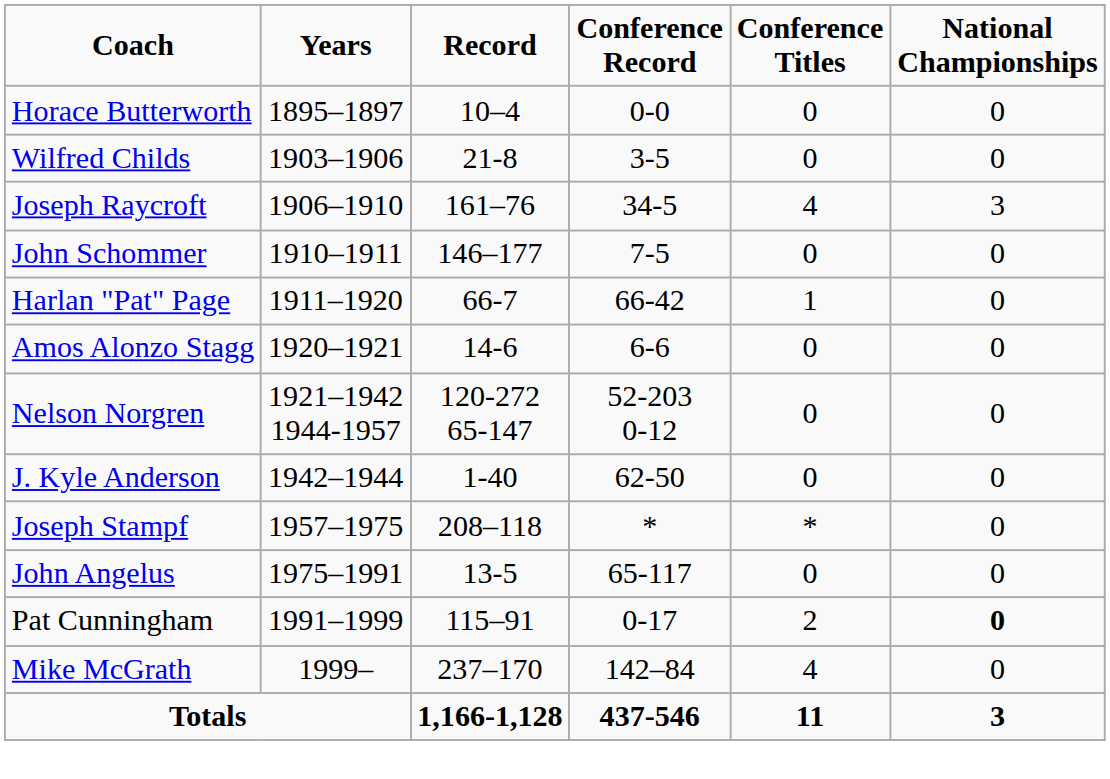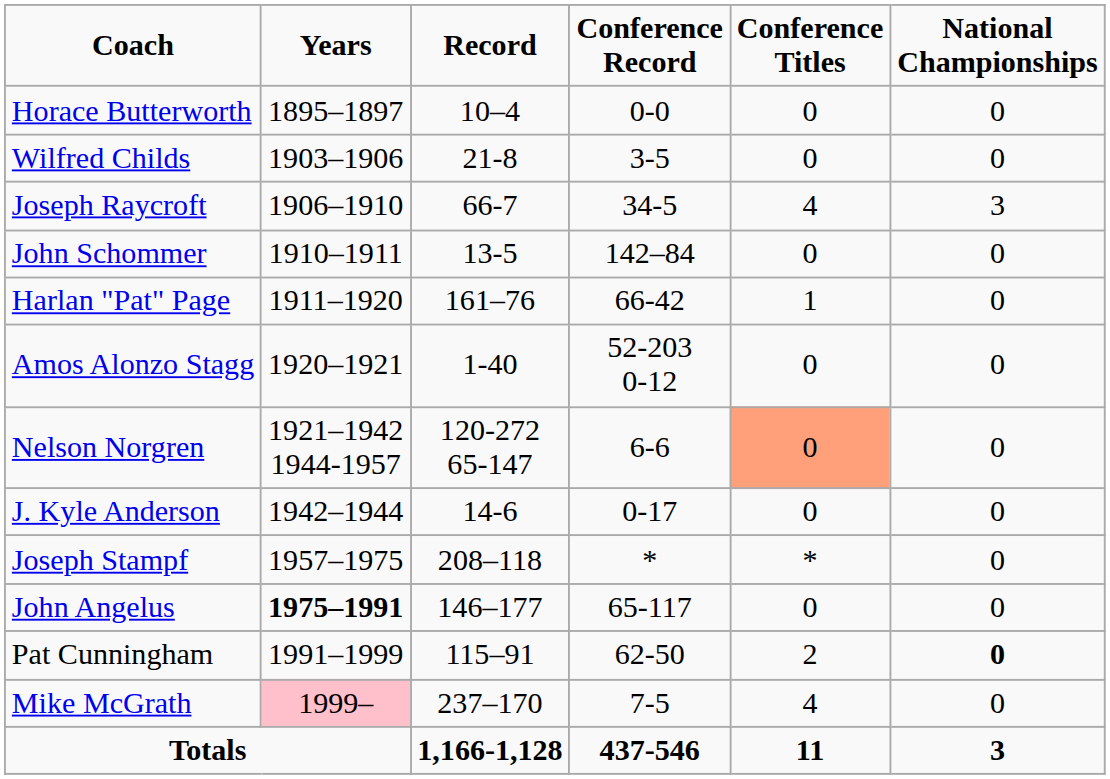(490, 205) 161–76 -> (490, 205) 66-7
(490, 253) 146–177 -> (490, 253) 13-5
(650, 253) 7-5 -> (650, 253) 142–84
(490, 300) 66-7 -> (490, 300) 161–76
(490, 348) 14-6 -> (490, 365) 1-40
(650, 348) 6-6 -> (650, 365) 52-203 0-12
(650, 413) 52-203 0-12 -> (650, 446) 6-6
(810, 413) no background -> (810, 446) lightsalmon background
(490, 477) 1-40 -> (490, 511) 14-6
(650, 477) 62-50 -> (650, 511) 0-17
(336, 573) normal -> (336, 606) bold
(490, 573) 13-5 -> (490, 606) 146–177
(650, 620) 0-17 -> (650, 654) 62-50
(336, 668) no background -> (336, 702) pink background
(650, 668) 142–84 -> (650, 702) 7-5
